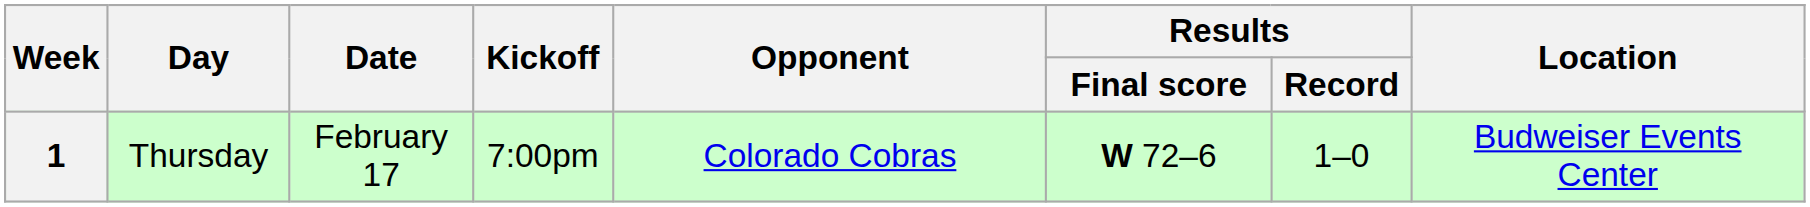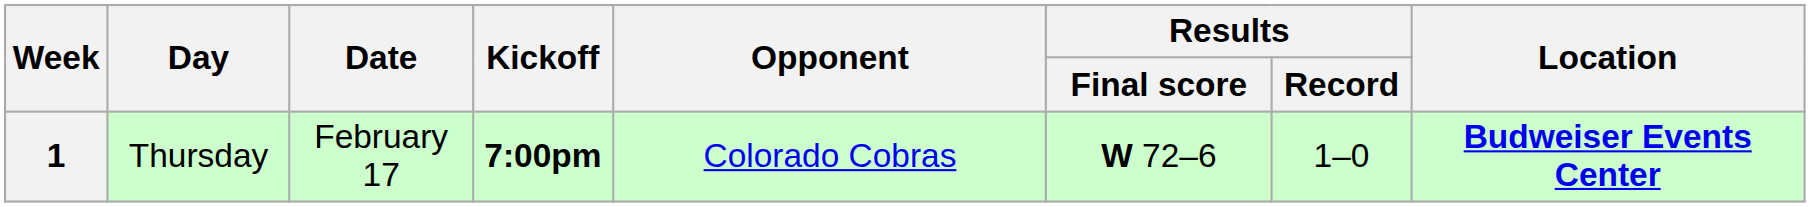(543, 155) normal -> (543, 155) bold
(1608, 155) normal -> (1608, 155) bold
